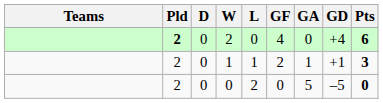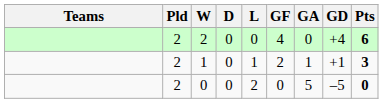columns swapped: (229, 16) <-> (204, 16)
(177, 39) bold -> (177, 39) normal
